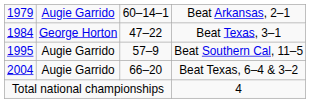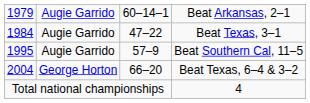(78, 32) George Horton -> (78, 32) Augie Garrido
(78, 70) Augie Garrido -> (78, 70) George Horton
